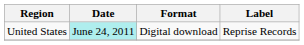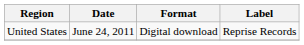(103, 31) paleturquoise background -> (103, 31) no background
